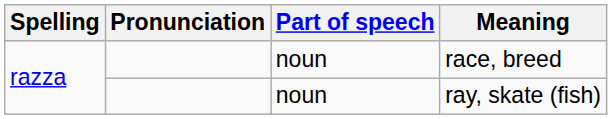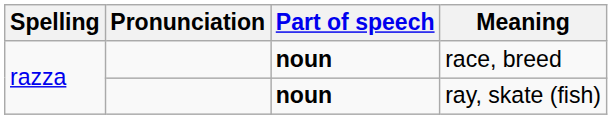(301, 59) normal -> (304, 59) bold
(301, 95) normal -> (304, 95) bold
